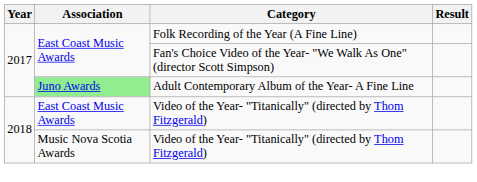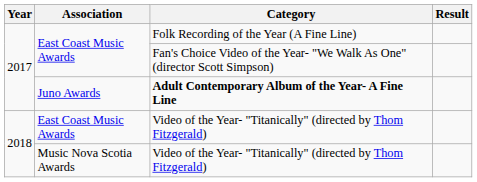(69, 86) lightgreen background -> (69, 93) no background
(283, 86) normal -> (278, 93) bold
